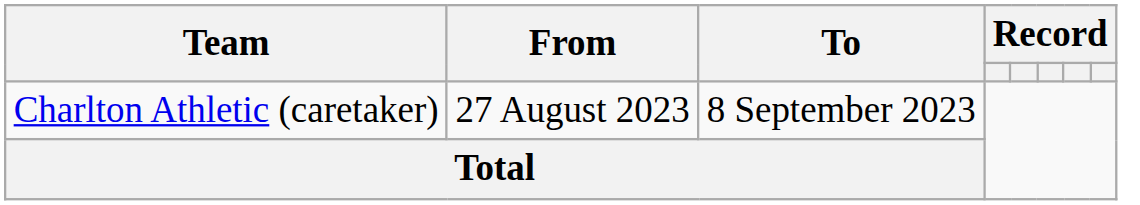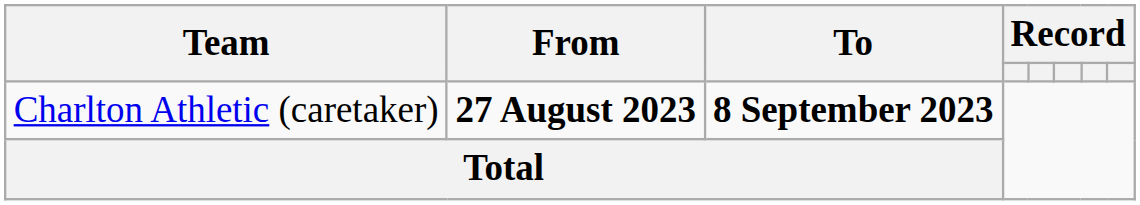(573, 109) normal -> (576, 109) bold
(841, 109) normal -> (853, 109) bold
